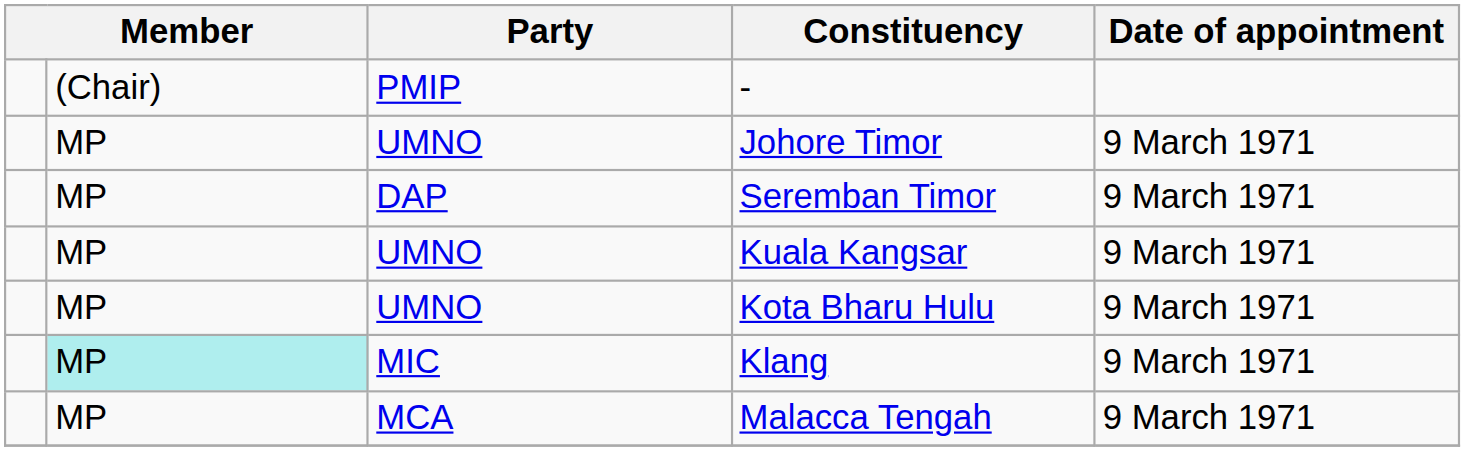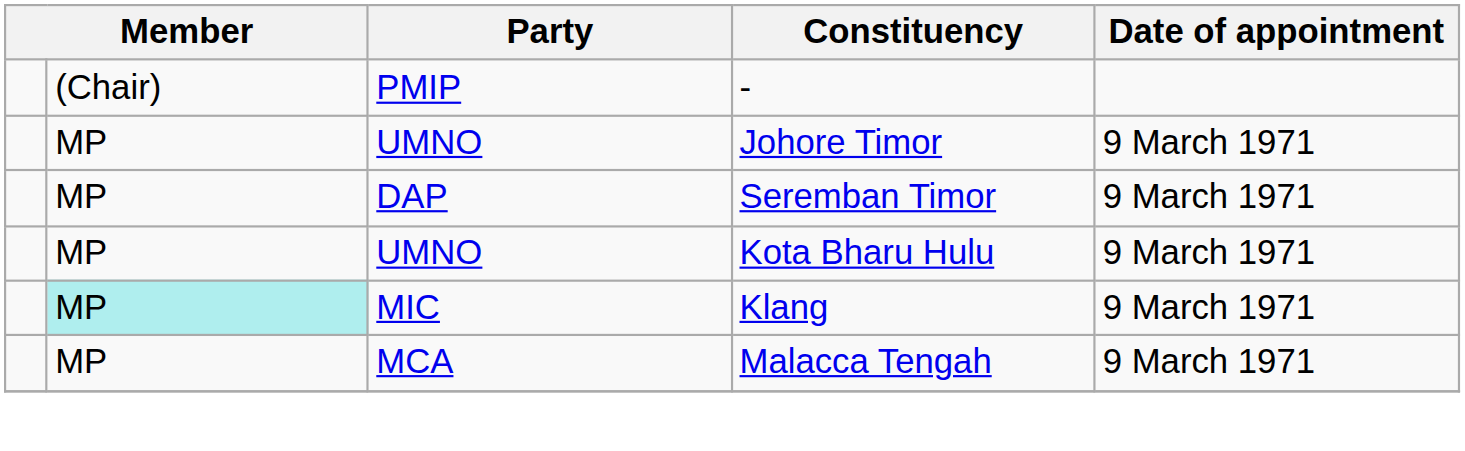- row: (853, 252)
